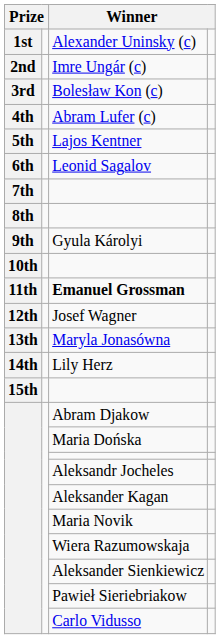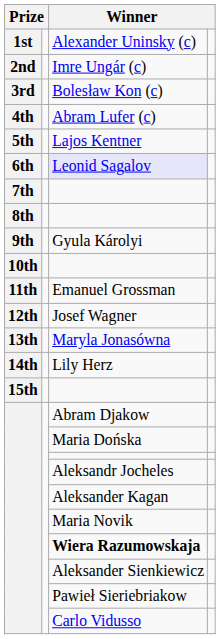(102, 166) no background -> (102, 166) lavender background
(118, 290) bold -> (114, 290) normal
(121, 546) normal -> (126, 546) bold
